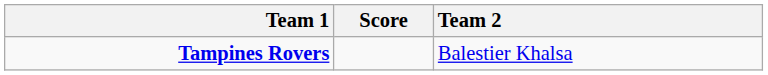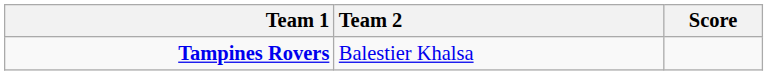columns swapped: (384, 20) <-> (470, 20)
